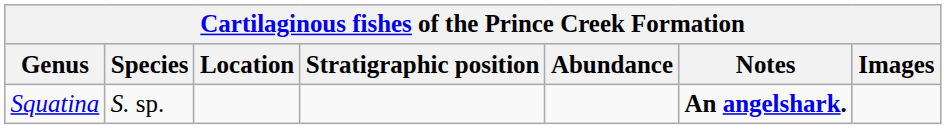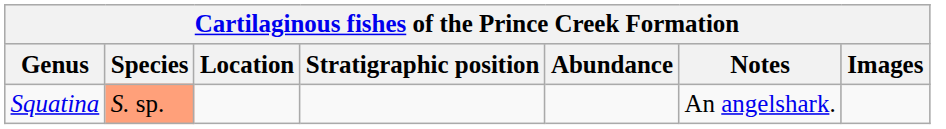(137, 103) no background -> (137, 103) lightsalmon background
(766, 103) bold -> (760, 103) normal
